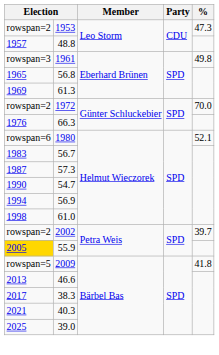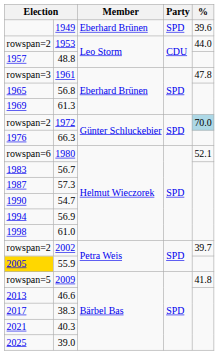+ row: (65, 28)
(203, 28) 47.3 -> (203, 43) 44.0
(203, 59) 49.8 -> (203, 75) 47.8
(203, 106) no background -> (203, 122) lightblue background
